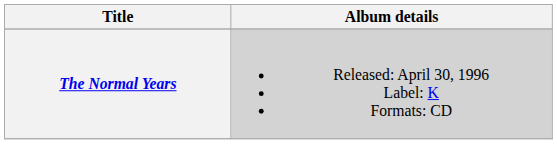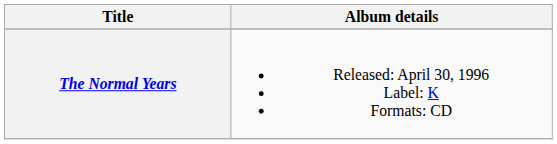(392, 93) lightgrey background -> (392, 93) no background
